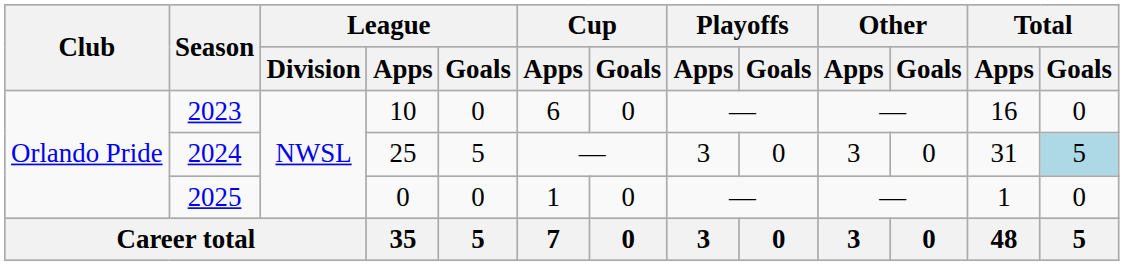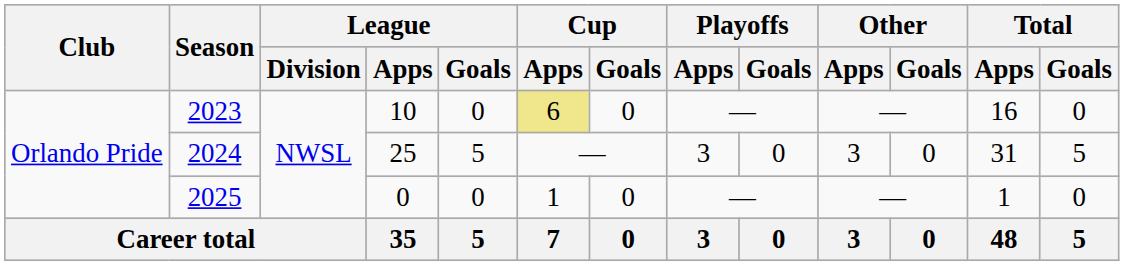(553, 111) no background -> (553, 111) khaki background
(1079, 153) lightblue background -> (1079, 153) no background
